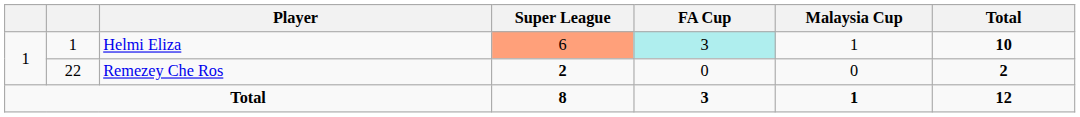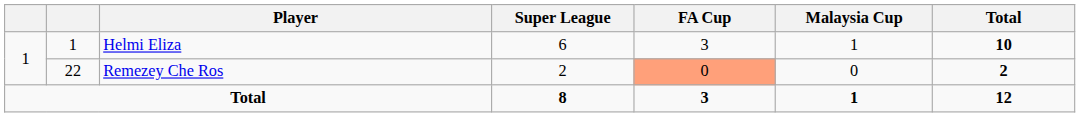(563, 45) lightsalmon background -> (563, 45) no background
(705, 45) paleturquoise background -> (705, 45) no background
(563, 71) bold -> (563, 71) normal
(705, 71) no background -> (705, 71) lightsalmon background
